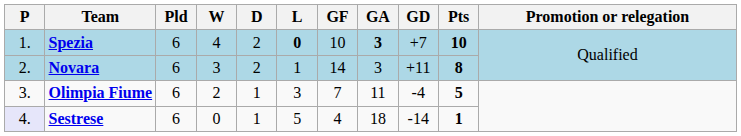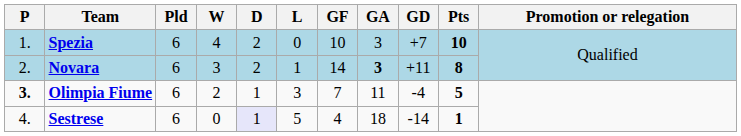(297, 42) bold -> (297, 42) normal
(378, 42) bold -> (378, 42) normal
(378, 67) normal -> (378, 67) bold
(25, 93) normal -> (25, 93) bold
(25, 118) lavender background -> (25, 118) no background
(257, 118) no background -> (257, 118) lavender background
